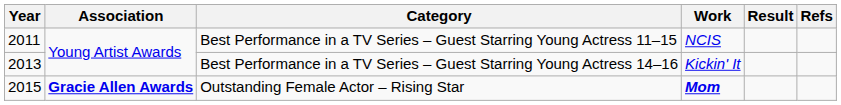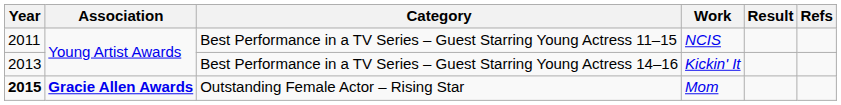(25, 87) normal -> (25, 87) bold
(703, 87) bold -> (702, 87) normal
